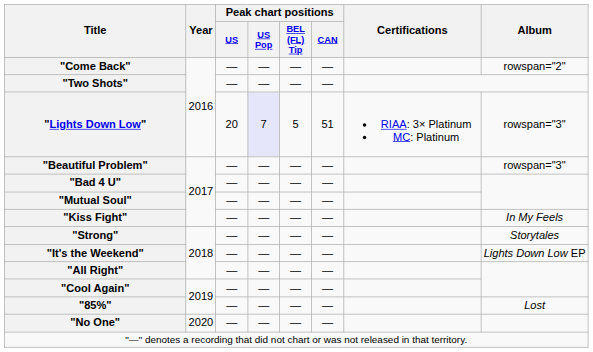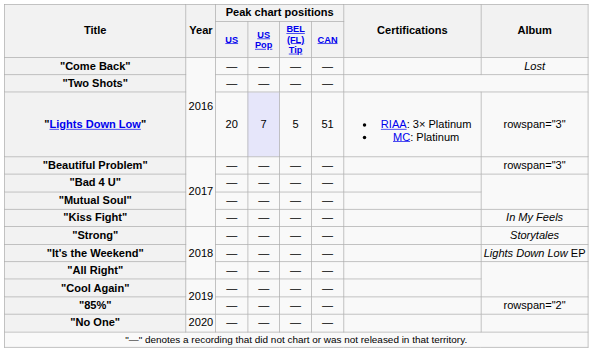(535, 66) rowspan="2" -> (535, 66) Lost
(535, 305) Lost -> (535, 305) rowspan="2"
